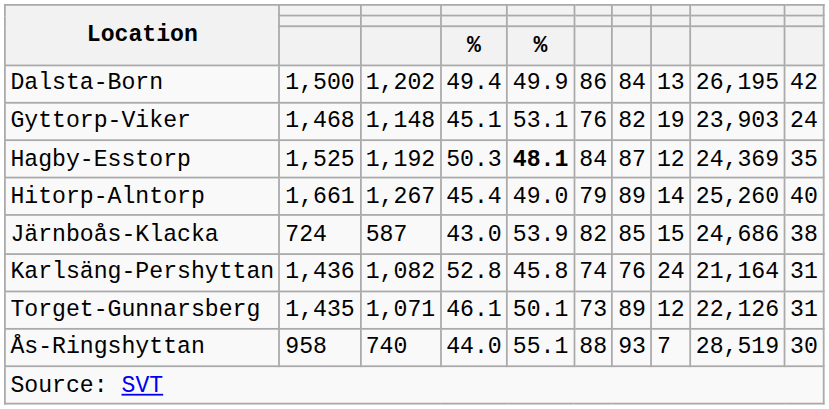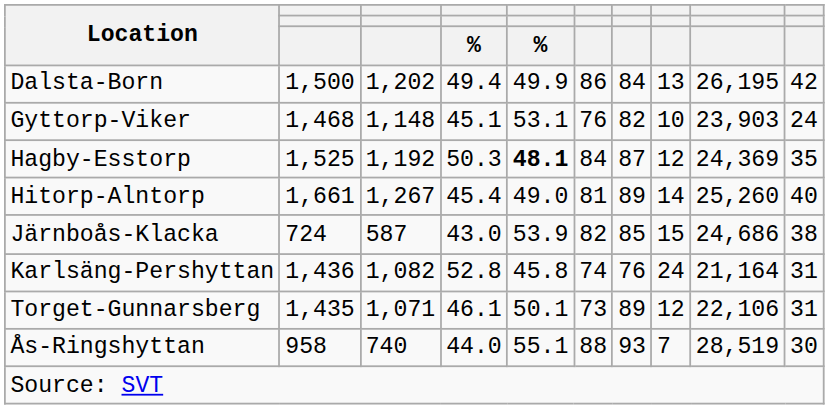(671, 121) 19 -> (671, 121) 10
(593, 197) 79 -> (593, 197) 81
(737, 310) 22,126 -> (737, 310) 22,106
